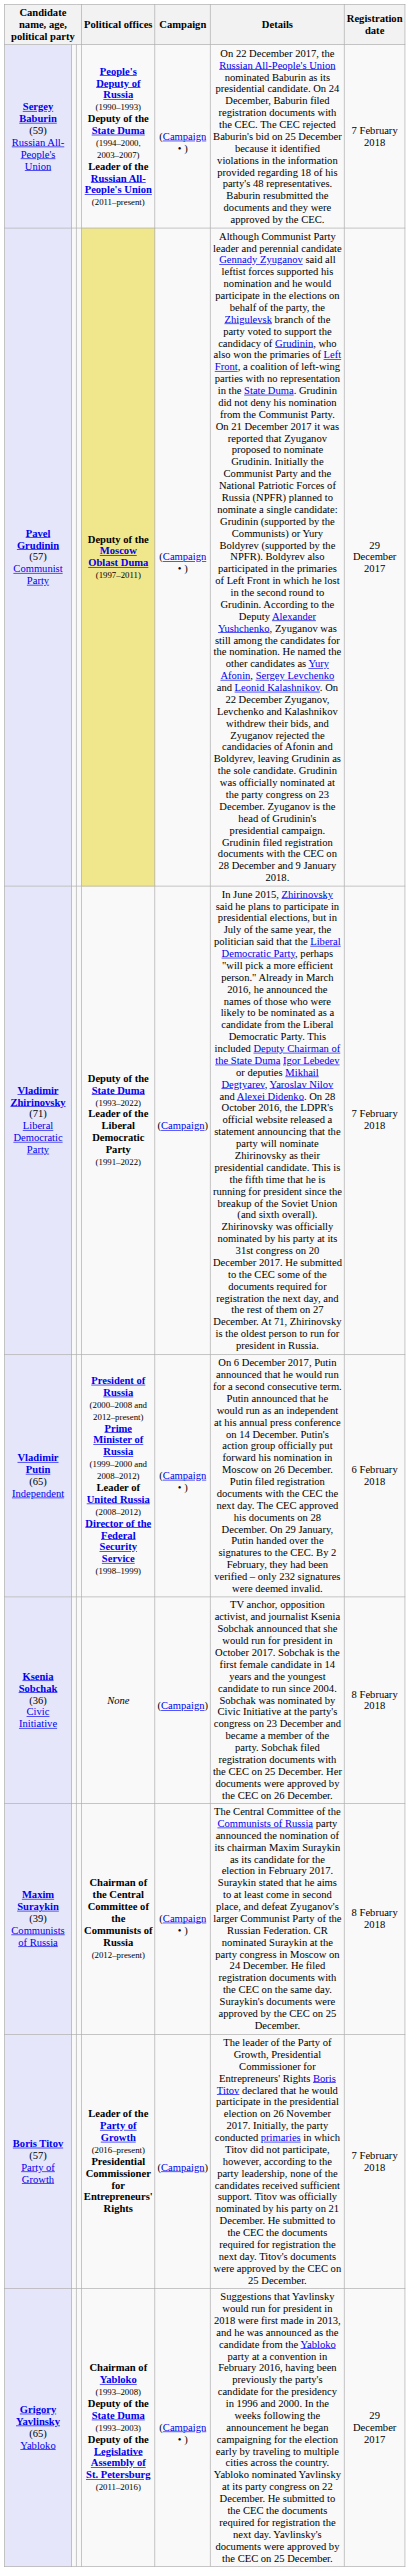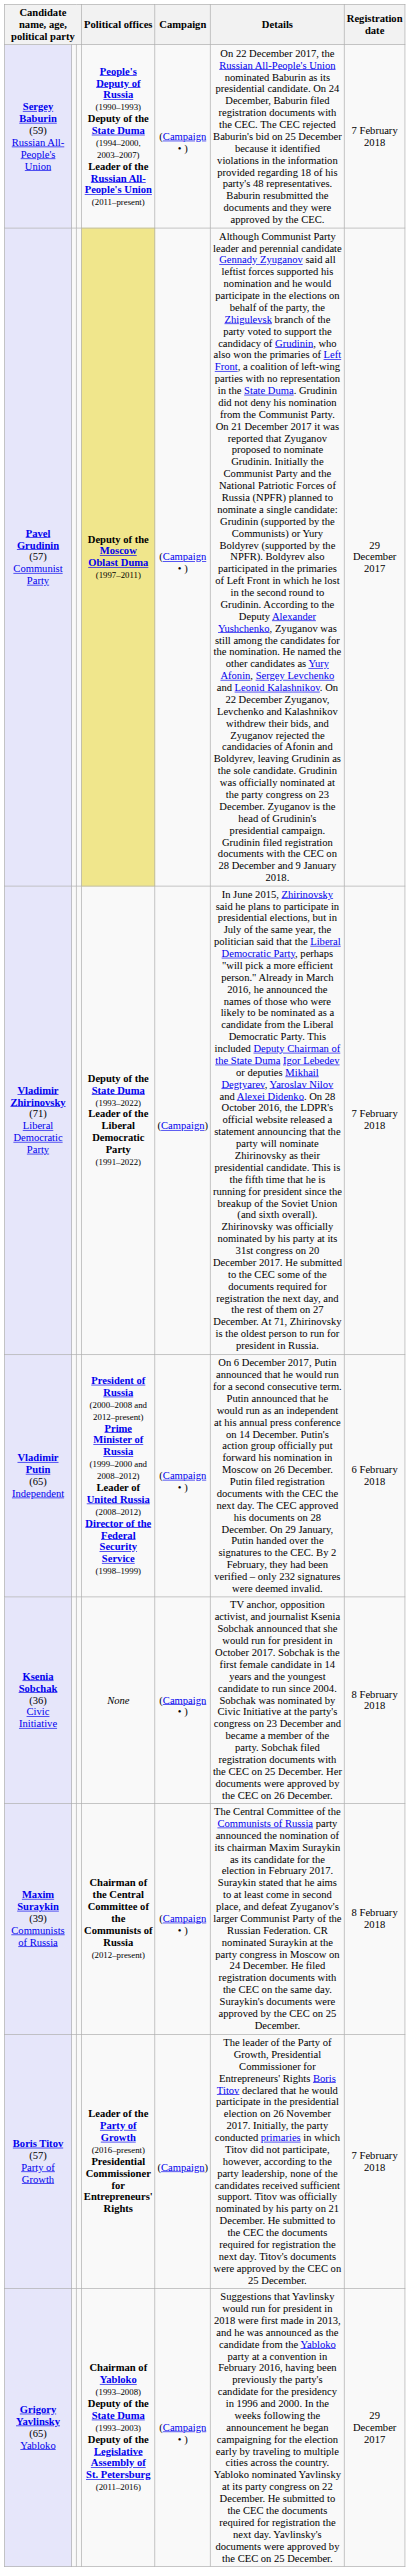(183, 1706) (Campaign) -> (183, 1706) (Campaign • )
